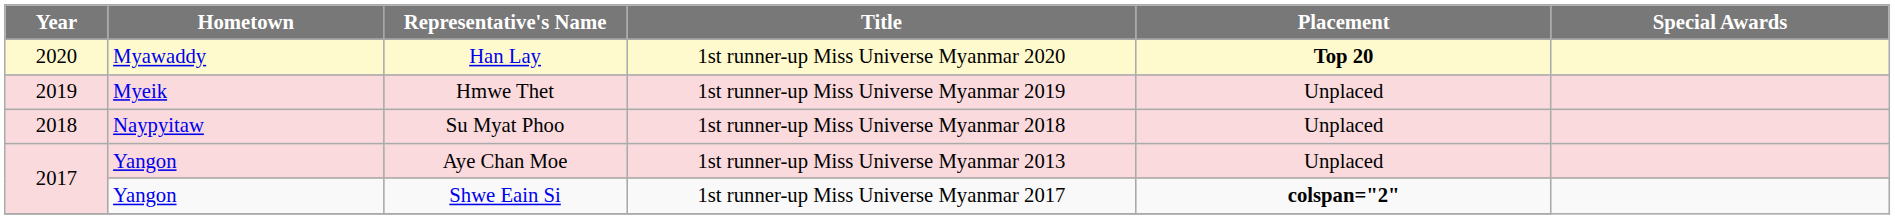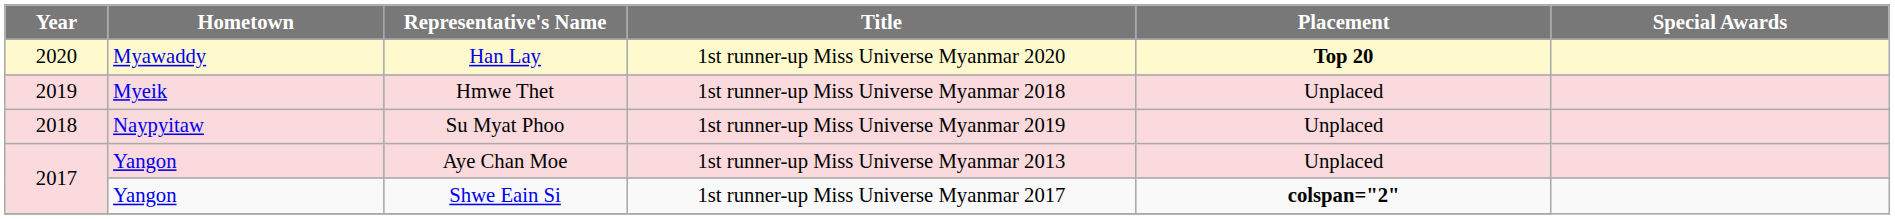(881, 91) 1st runner-up Miss Universe Myanmar 2019 -> (881, 91) 1st runner-up Miss Universe Myanmar 2018
(881, 126) 1st runner-up Miss Universe Myanmar 2018 -> (881, 126) 1st runner-up Miss Universe Myanmar 2019
